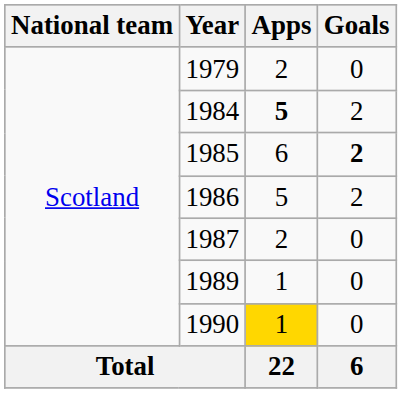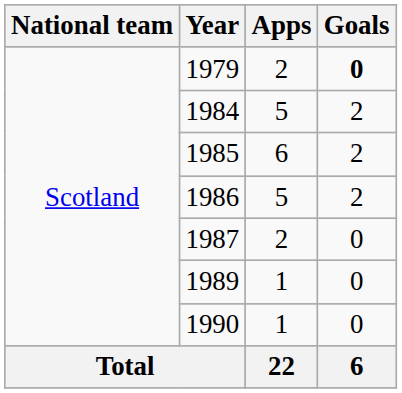(357, 68) normal -> (357, 68) bold
(281, 111) bold -> (281, 111) normal
(357, 153) bold -> (357, 153) normal
(281, 324) gold background -> (281, 324) no background
